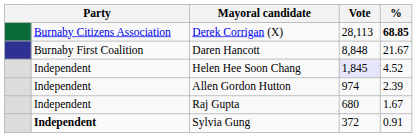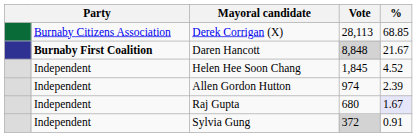(396, 31) bold -> (396, 31) normal
(89, 50) normal -> (93, 50) bold
(355, 50) no background -> (355, 50) lightgrey background
(355, 68) lavender background -> (355, 68) no background
(393, 104) no background -> (393, 104) lavender background
(65, 123) bold -> (62, 123) normal
(350, 123) no background -> (350, 123) lightgrey background
